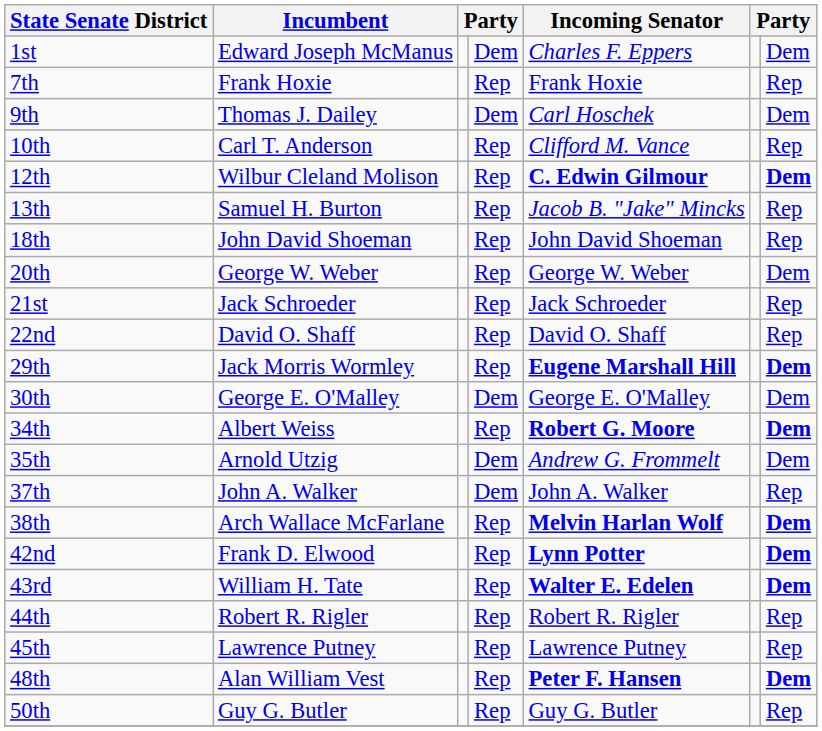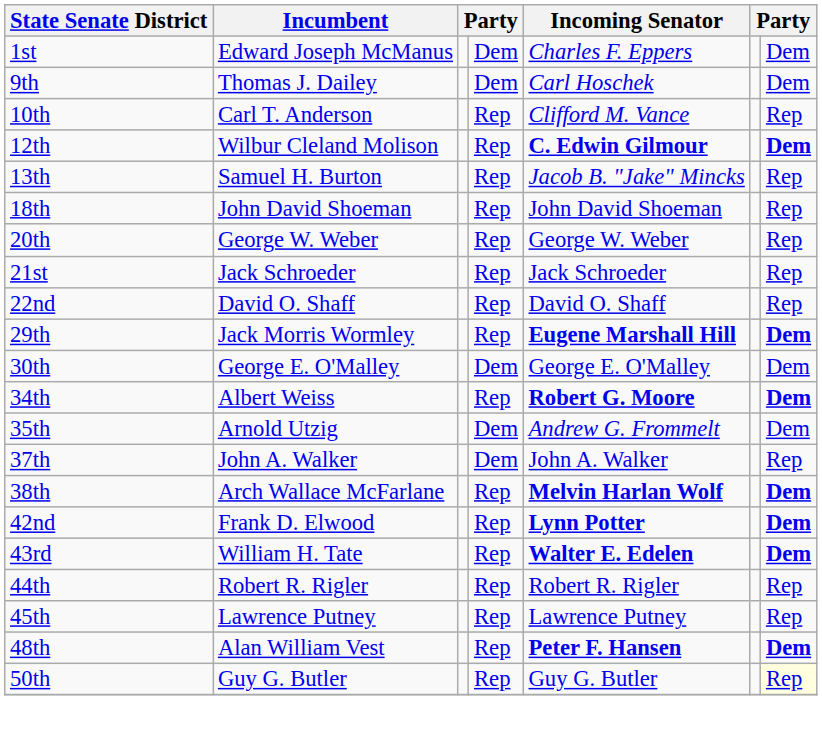- row: (24, 83)
(788, 271) Dem -> (784, 240) Rep
(784, 710) no background -> (784, 679) lightyellow background
